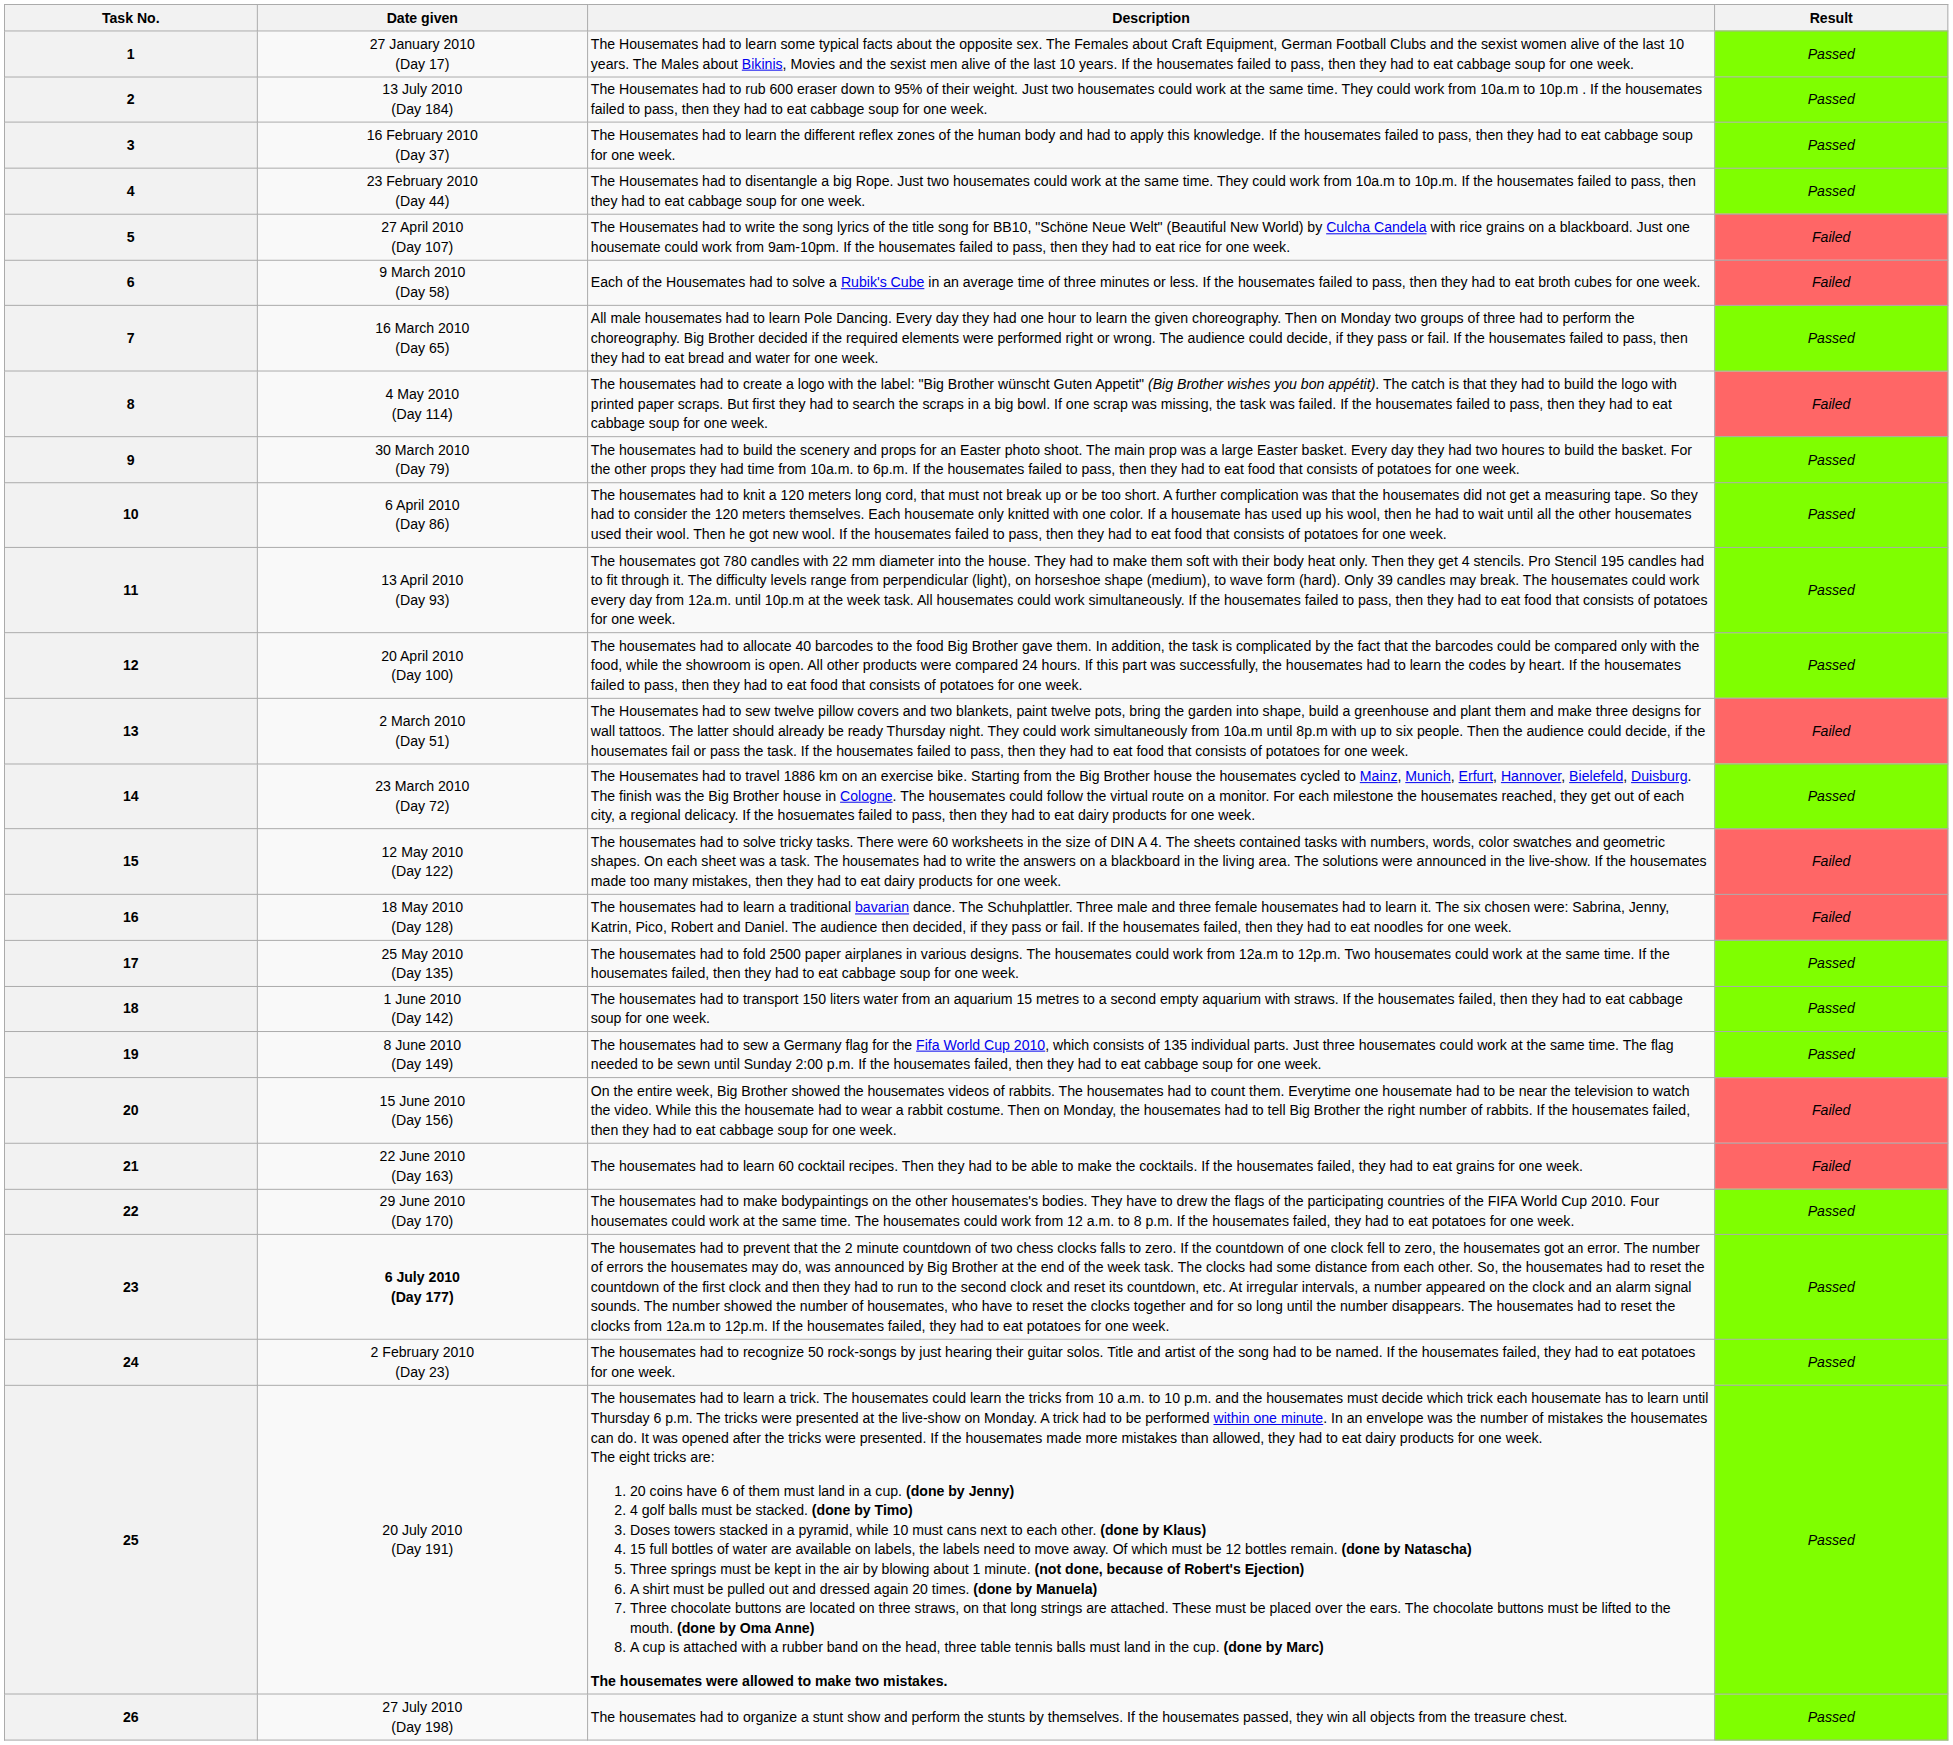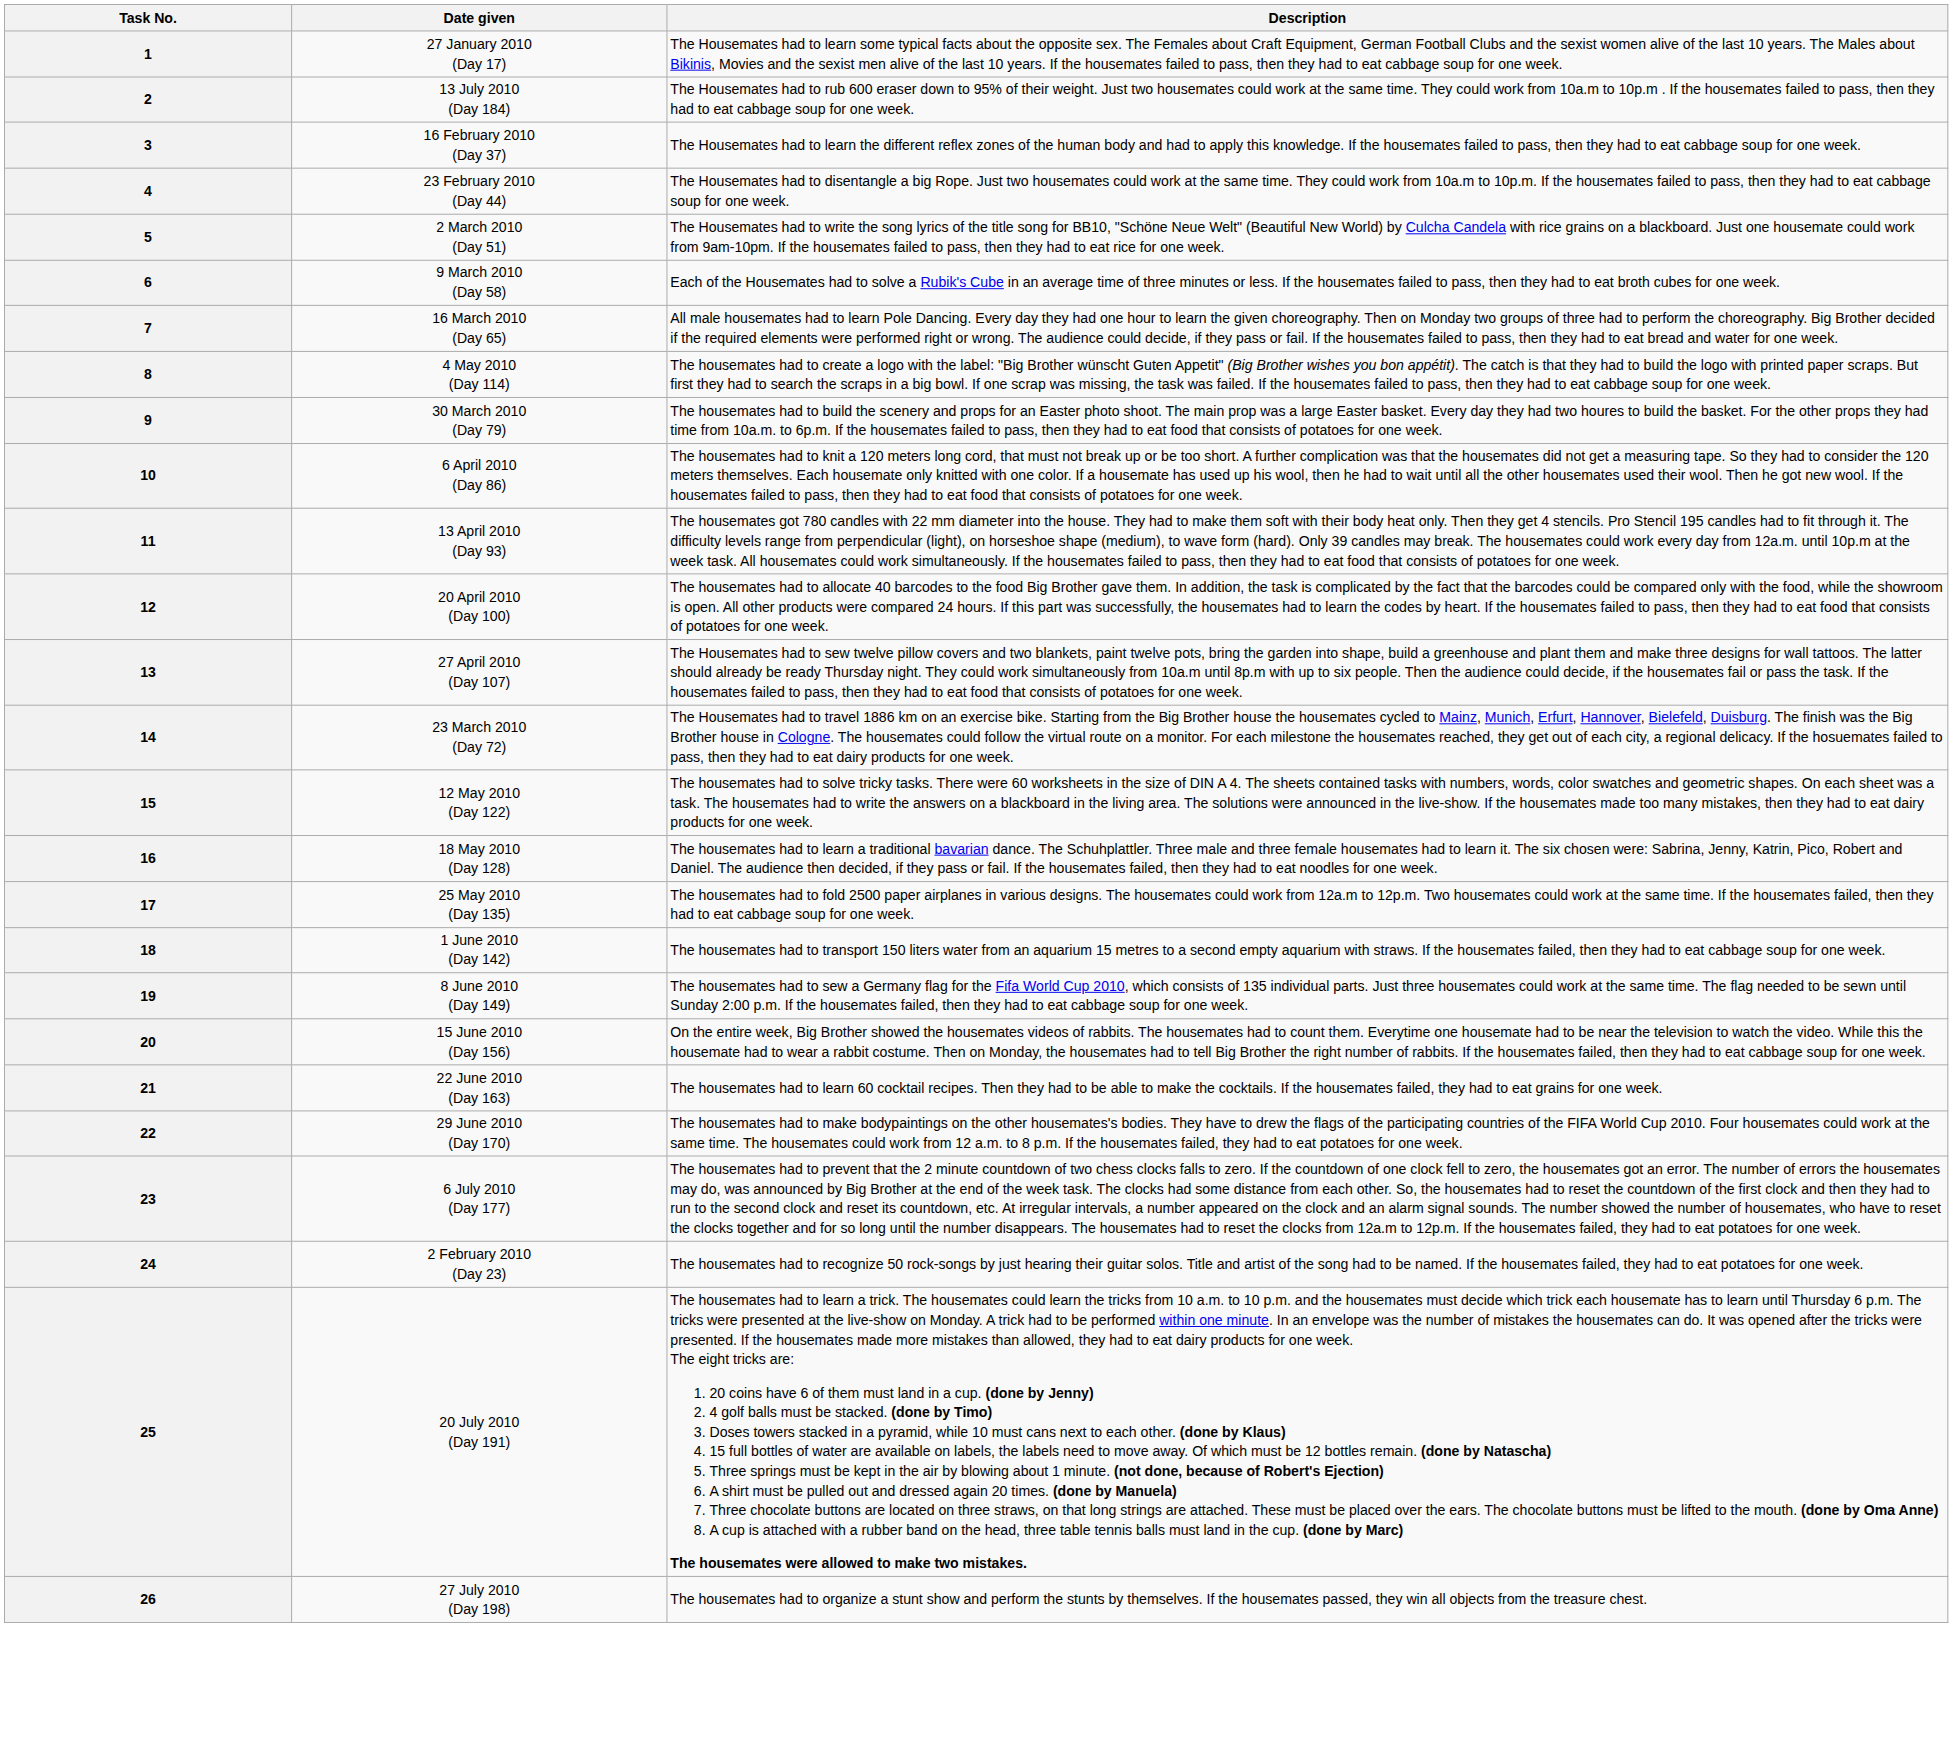- column: (1831, 18)
(422, 237) 27 April 2010 (Day 107) -> (479, 237) 2 March 2010 (Day 51)
(422, 731) 2 March 2010 (Day 51) -> (479, 672) 27 April 2010 (Day 107)
(422, 1287) bold -> (479, 1199) normal
